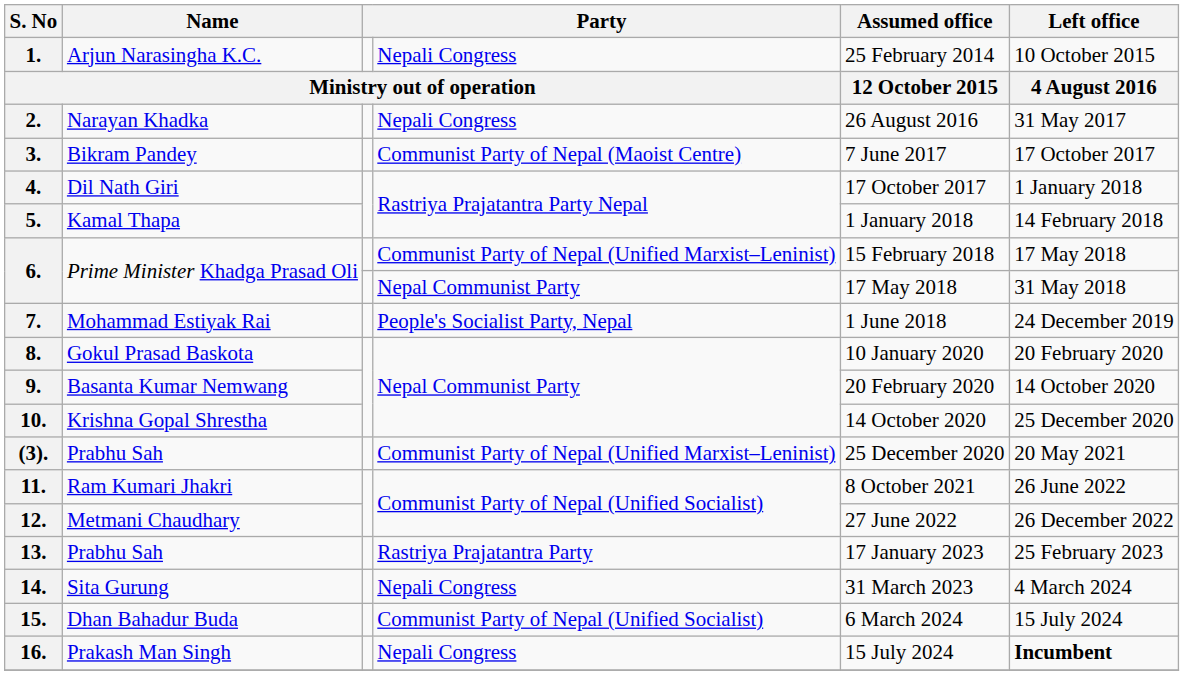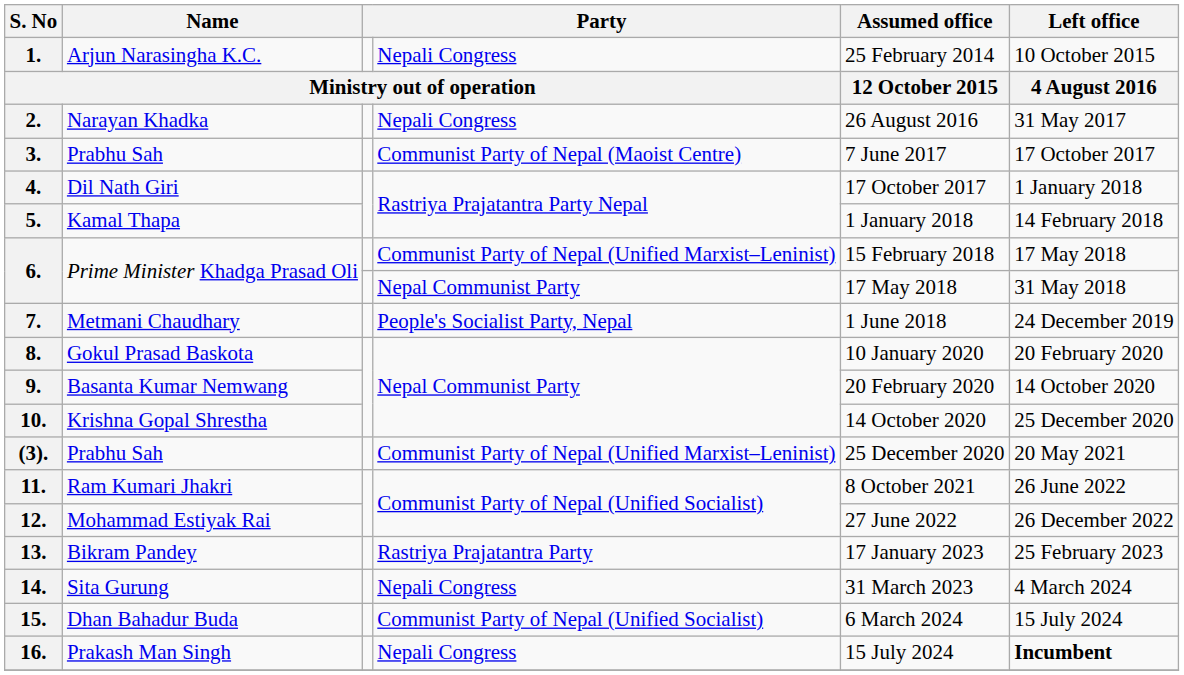(132, 154) Bikram Pandey -> (115, 154) Prabhu Sah
(169, 320) Mohammad Estiyak Rai -> (153, 320) Metmani Chaudhary
(153, 519) Metmani Chaudhary -> (169, 519) Mohammad Estiyak Rai
(115, 552) Prabhu Sah -> (132, 552) Bikram Pandey
